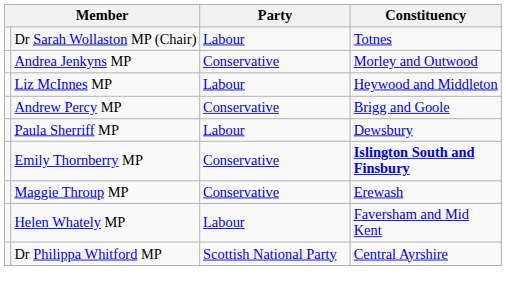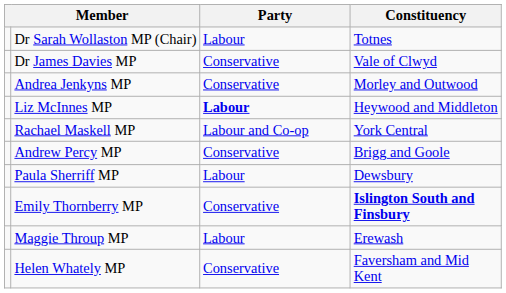+ row: (75, 61)
(224, 84) normal -> (226, 107) bold
+ row: (75, 130)
(241, 191) Conservative -> (224, 237) Labour
(224, 222) Labour -> (241, 268) Conservative
- row: (88, 253)
